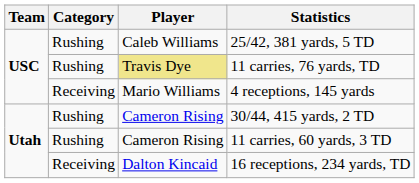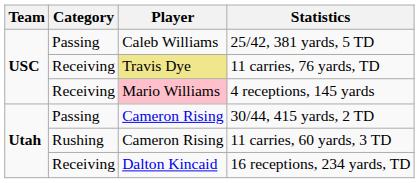(78, 41) Rushing -> (76, 41) Passing
(78, 66) Rushing -> (84, 66) Receiving
(171, 91) no background -> (171, 91) pink background
(78, 115) Rushing -> (76, 115) Passing
